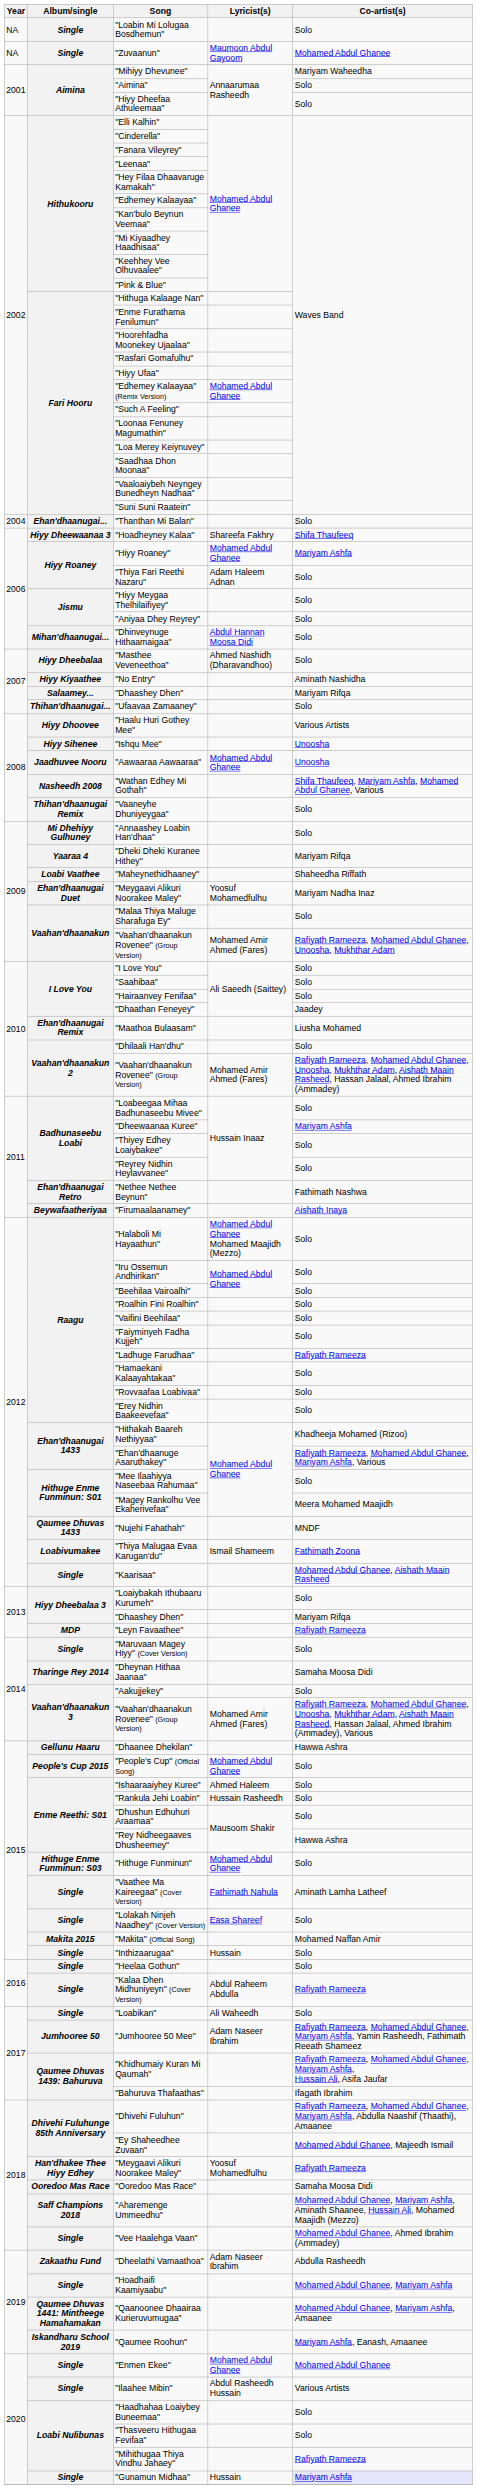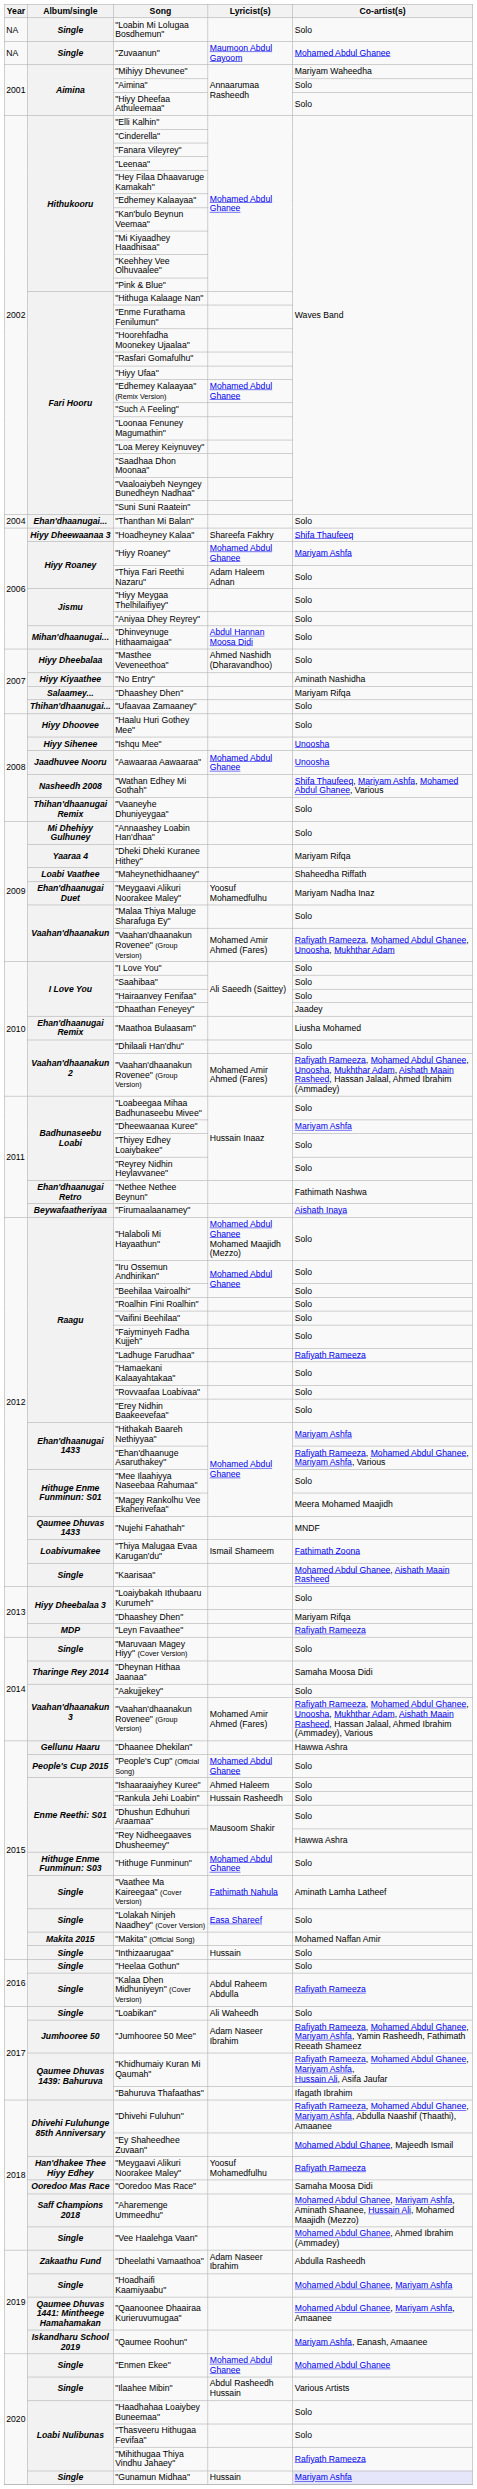(322, 725) Various Artists -> (303, 725) Solo
(351, 1434) Khadheeja Mohamed (Rizoo) -> (323, 1434) Mariyam Ashfa
